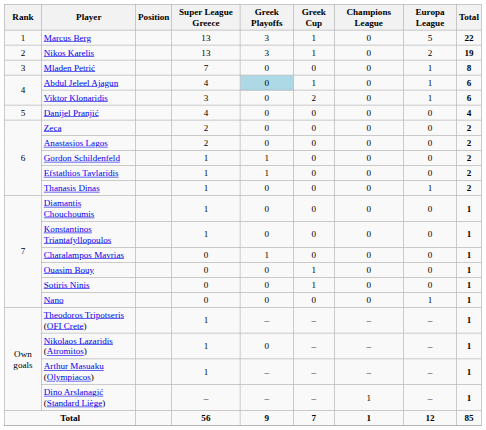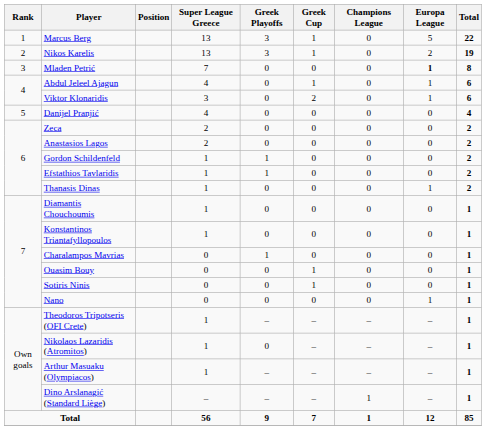(430, 68) normal -> (430, 68) bold
(267, 83) lightblue background -> (267, 83) no background
